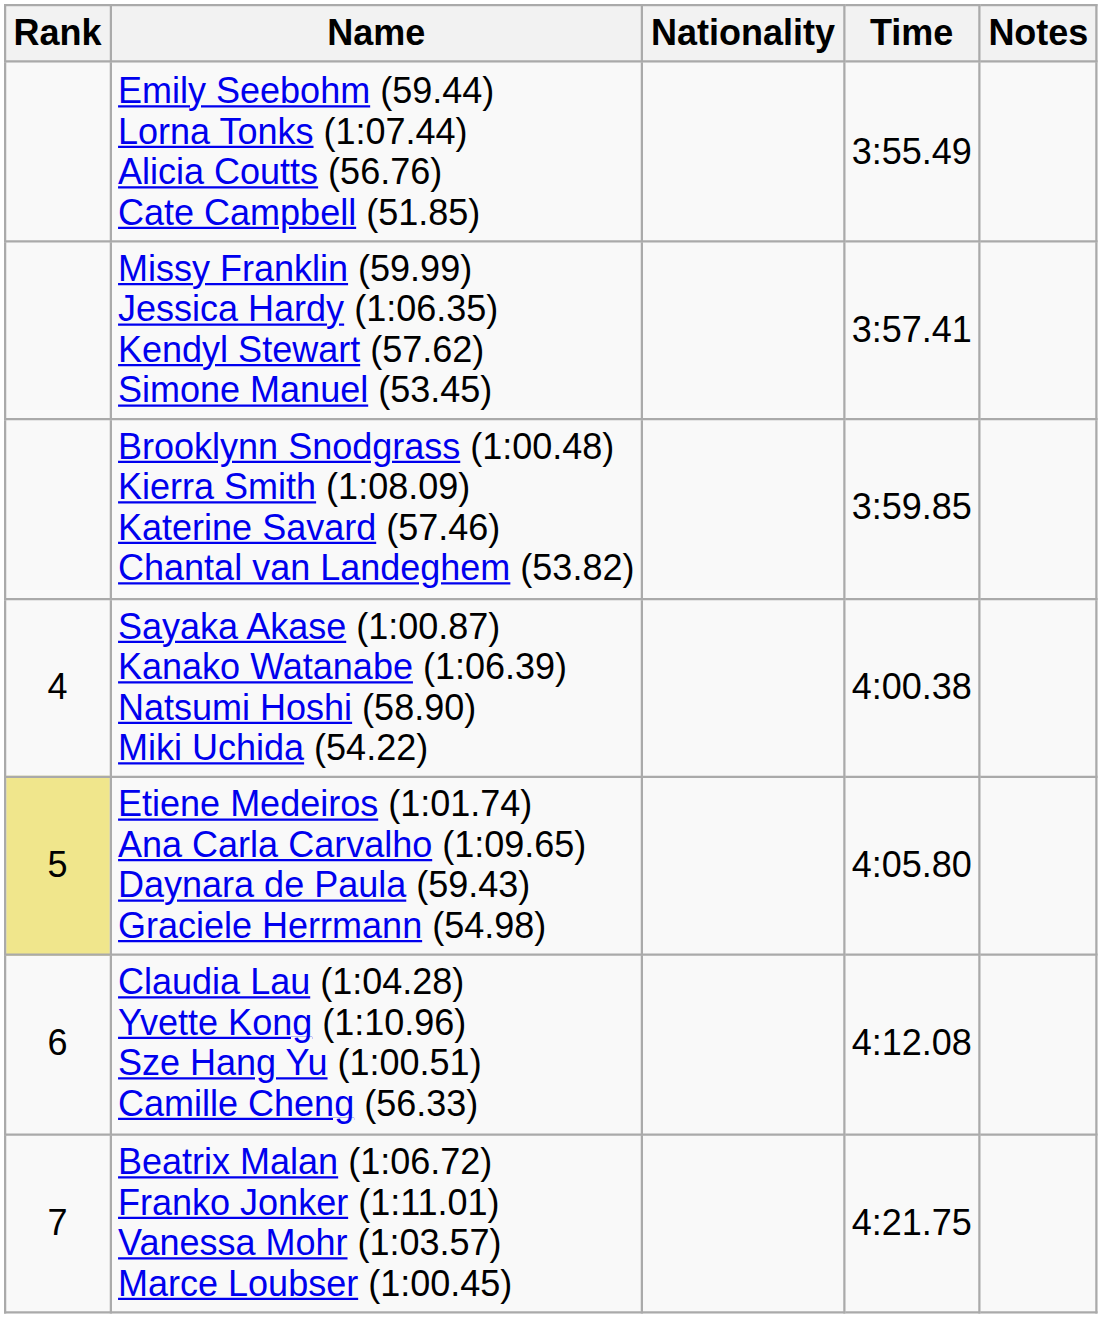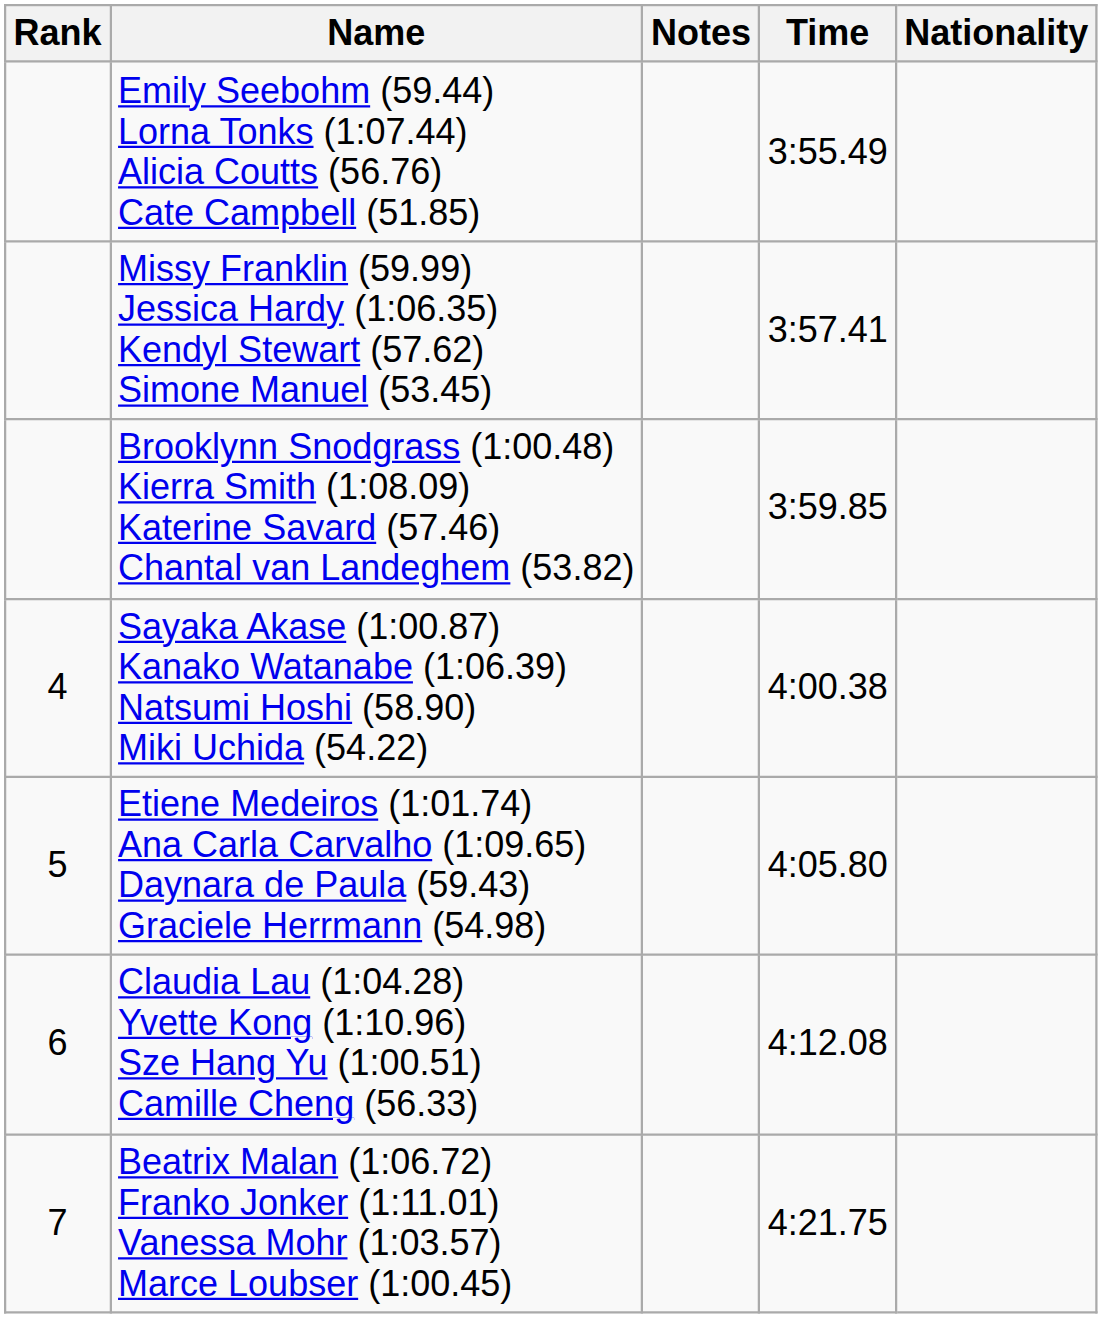columns swapped: (743, 33) <-> (1038, 33)
(57, 865) khaki background -> (57, 865) no background
